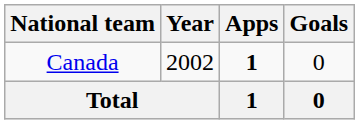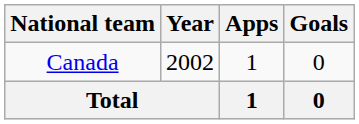(252, 61) bold -> (252, 61) normal
